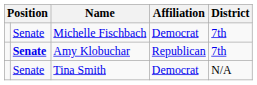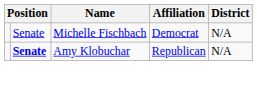(219, 32) 7th -> (221, 32) N/A
(219, 51) 7th -> (221, 51) N/A
- row: (80, 70)
